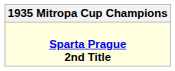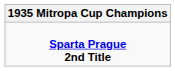(88, 50) lightyellow background -> (88, 50) no background
